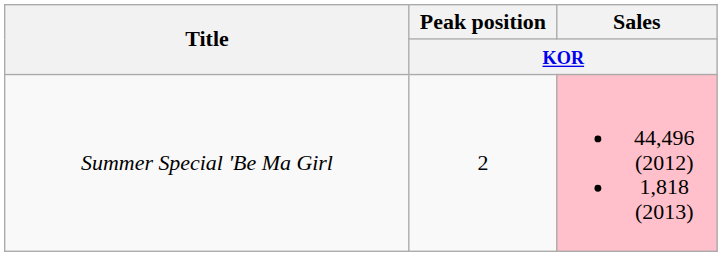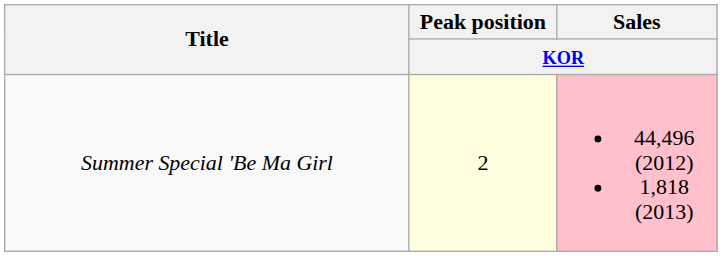(483, 162) no background -> (483, 162) lightyellow background
